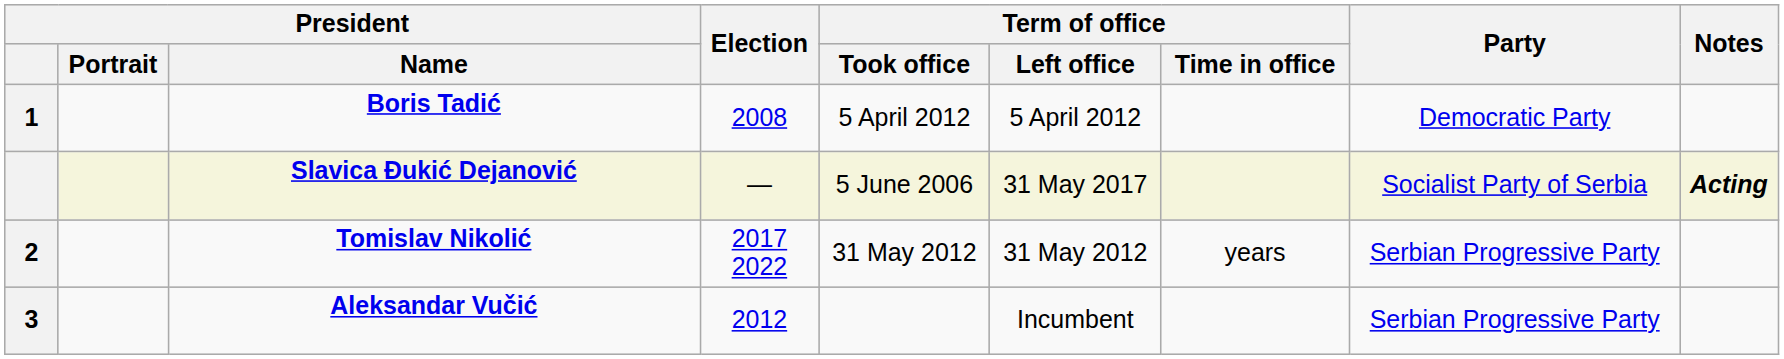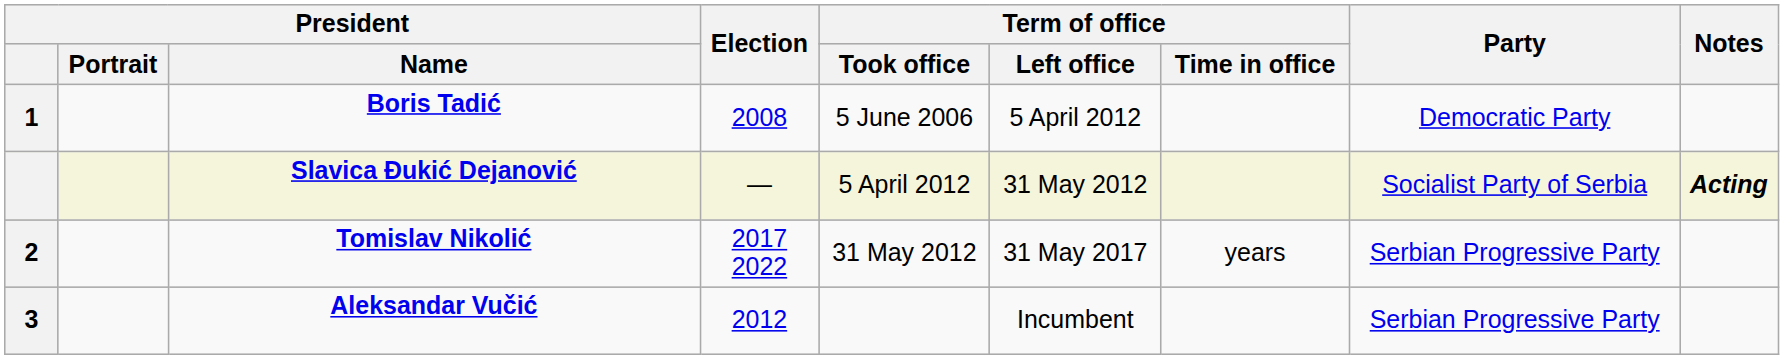(904, 117) 5 April 2012 -> (904, 117) 5 June 2006
(904, 185) 5 June 2006 -> (904, 185) 5 April 2012
(1075, 185) 31 May 2017 -> (1075, 185) 31 May 2012
(1075, 252) 31 May 2012 -> (1075, 252) 31 May 2017
